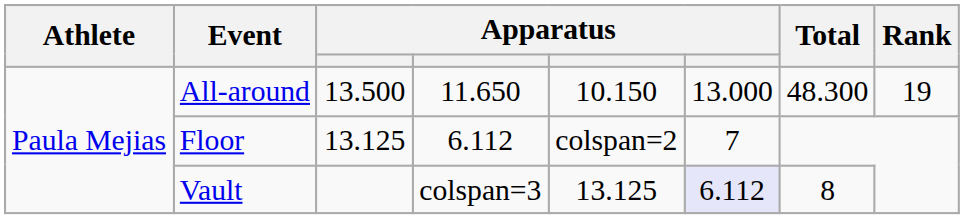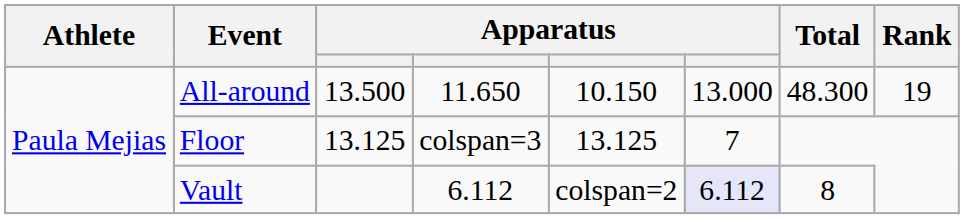(480, 140) 6.112 -> (480, 140) colspan=3
(616, 140) colspan=2 -> (616, 140) 13.125
(480, 189) colspan=3 -> (480, 189) 6.112
(616, 189) 13.125 -> (616, 189) colspan=2
